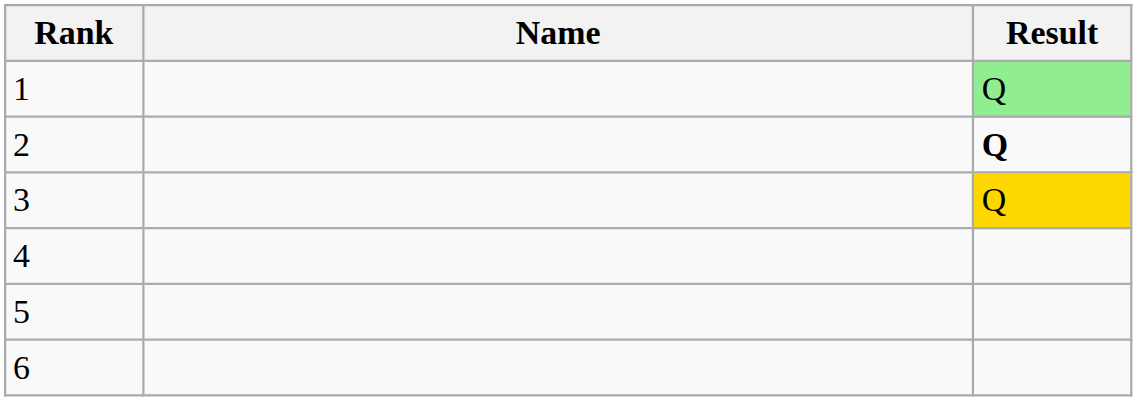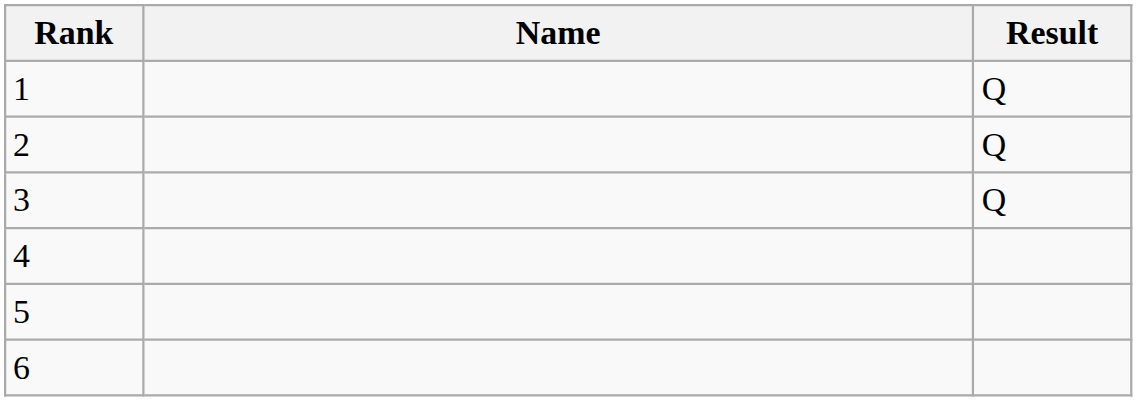(994, 88) lightgreen background -> (994, 88) no background
(995, 144) bold -> (994, 144) normal
(994, 200) gold background -> (994, 200) no background
